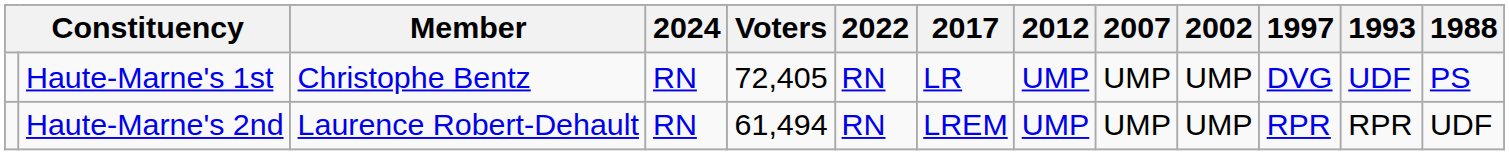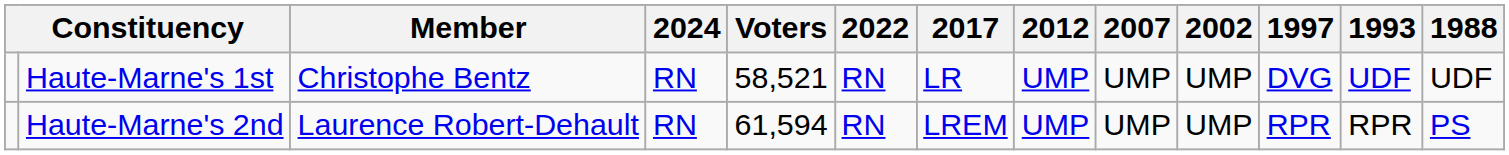(781, 76) 72,405 -> (781, 76) 58,521
(1450, 76) PS -> (1461, 76) UDF
(781, 125) 61,494 -> (781, 125) 61,594
(1461, 125) UDF -> (1450, 125) PS
